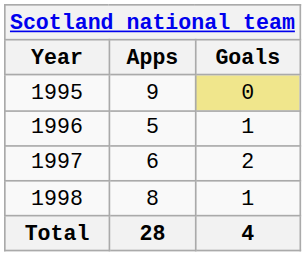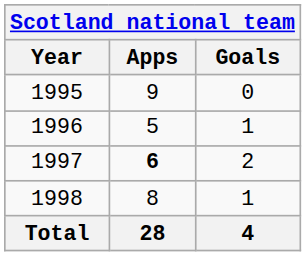(248, 93) khaki background -> (248, 93) no background
(152, 163) normal -> (152, 163) bold
